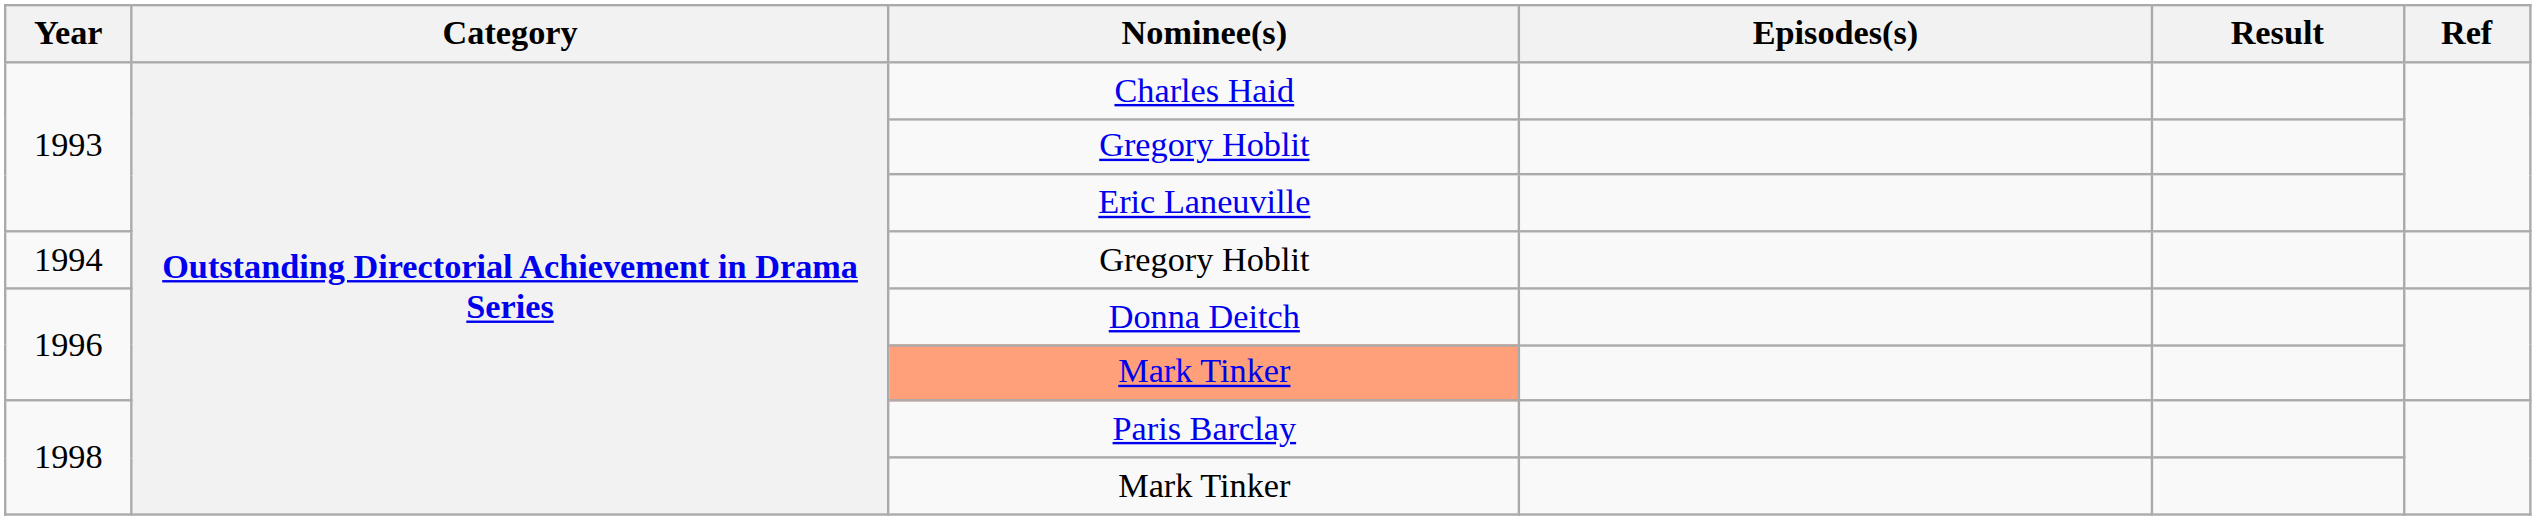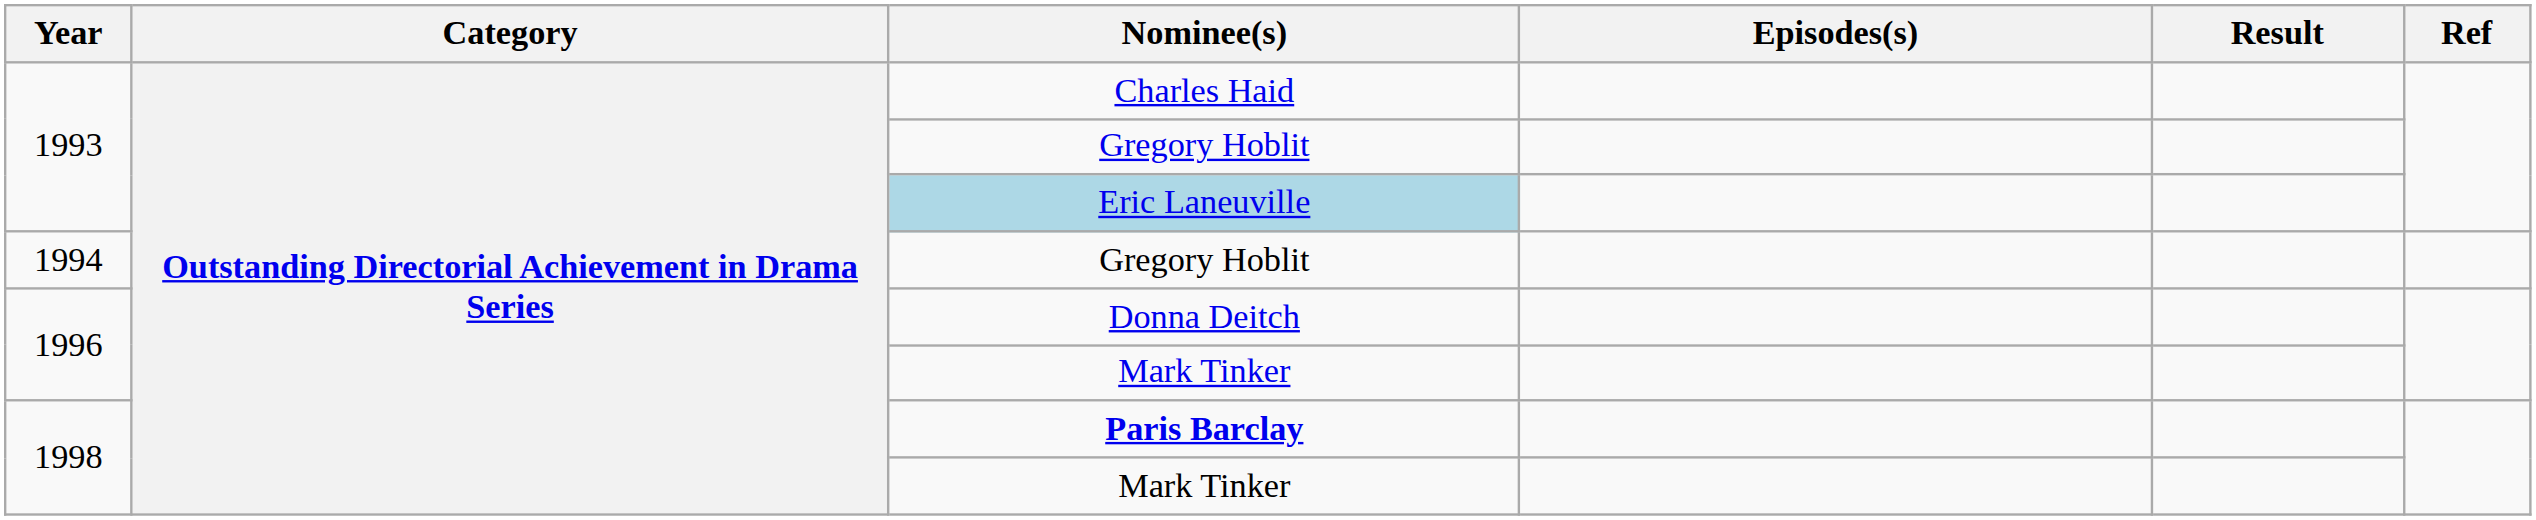(1204, 202) no background -> (1204, 202) lightblue background
(1204, 372) lightsalmon background -> (1204, 372) no background
(1204, 428) normal -> (1204, 428) bold
